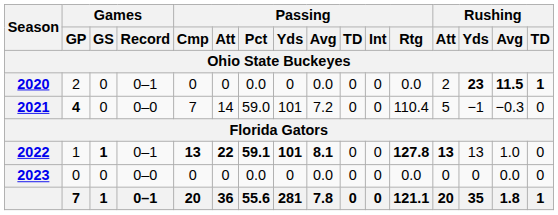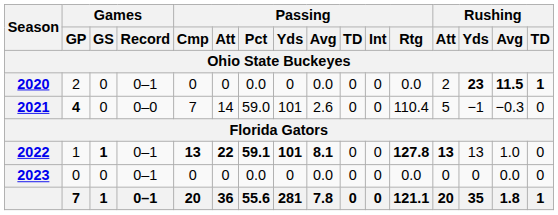(323, 107) 7.2 -> (323, 107) 2.6
(145, 175) 0–0 -> (145, 175) 0–1
